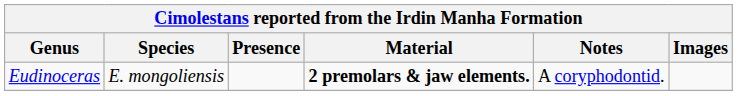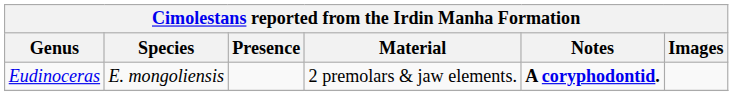(419, 76) bold -> (413, 76) normal
(601, 76) normal -> (593, 76) bold
